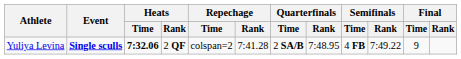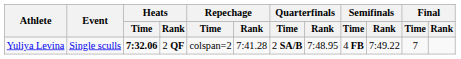(96, 46) bold -> (95, 46) normal
(416, 46) 9 -> (415, 46) 7
